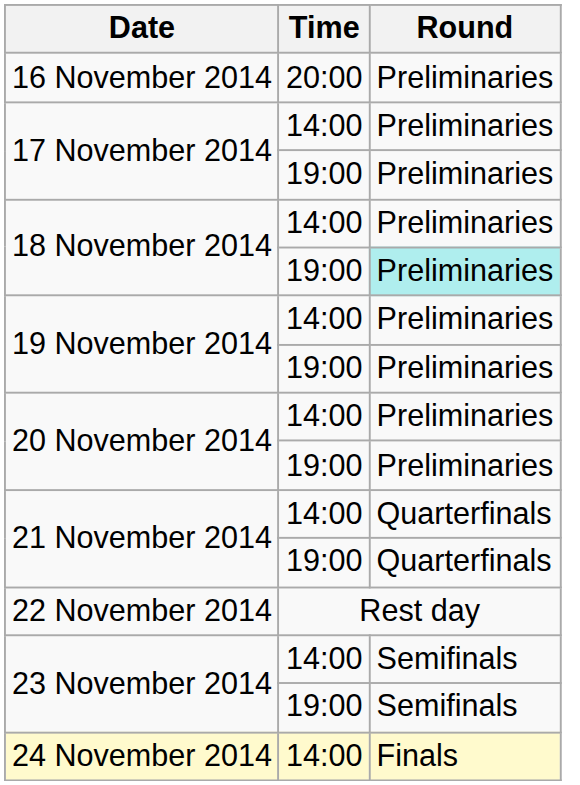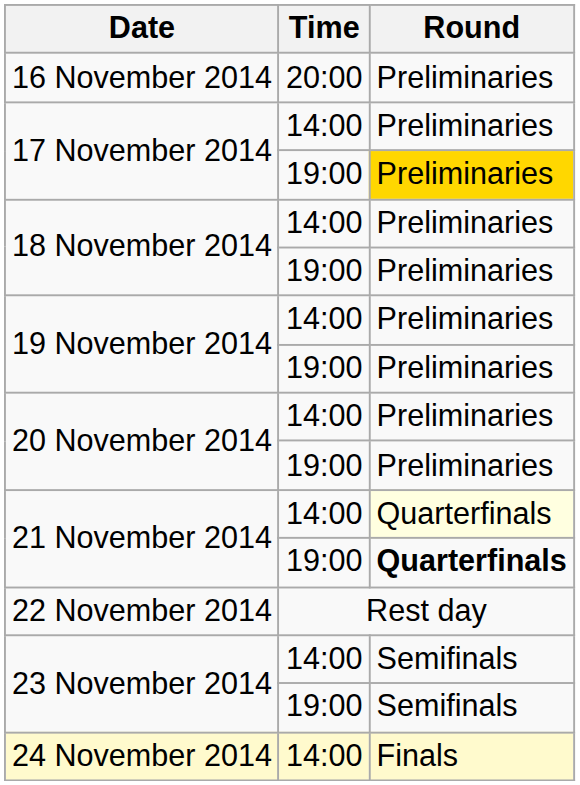(465, 174) no background -> (465, 174) gold background
(465, 271) paleturquoise background -> (465, 271) no background
(464, 513) no background -> (464, 513) lightyellow background
(464, 561) normal -> (472, 561) bold
